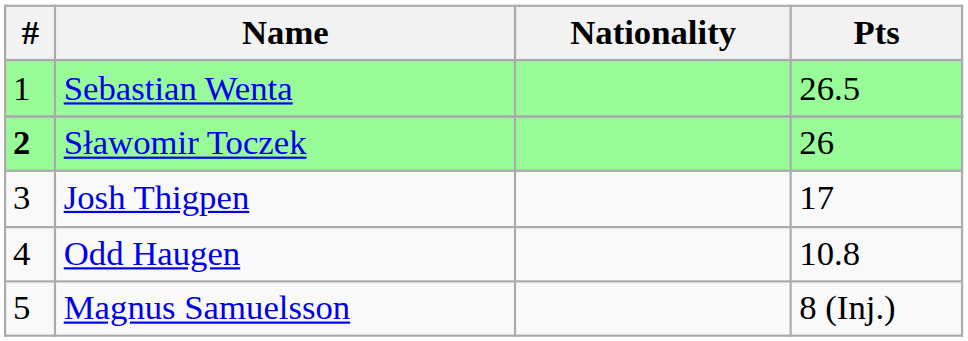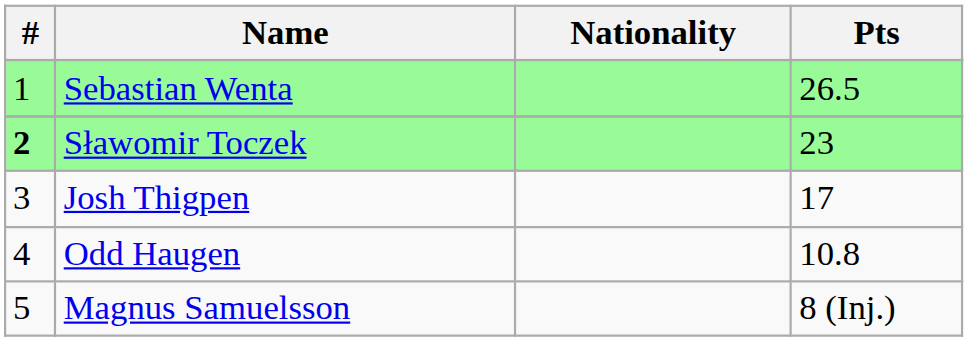(817, 142) 26 -> (817, 142) 23
